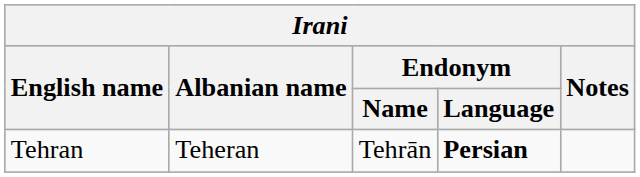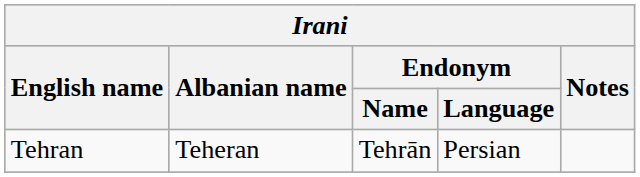(486, 150) bold -> (482, 150) normal
